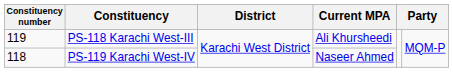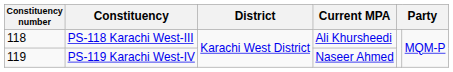(17, 38) 119 -> (17, 38) 118
(17, 57) 118 -> (17, 57) 119
